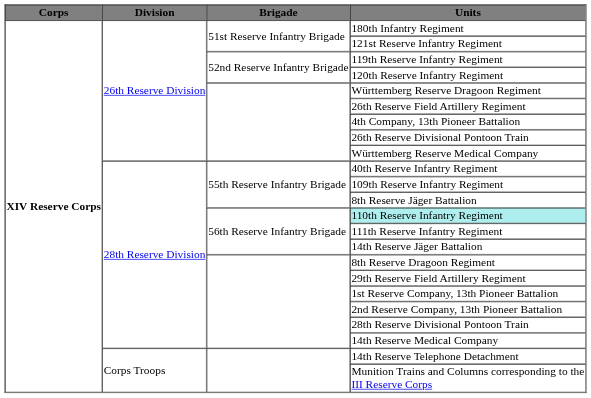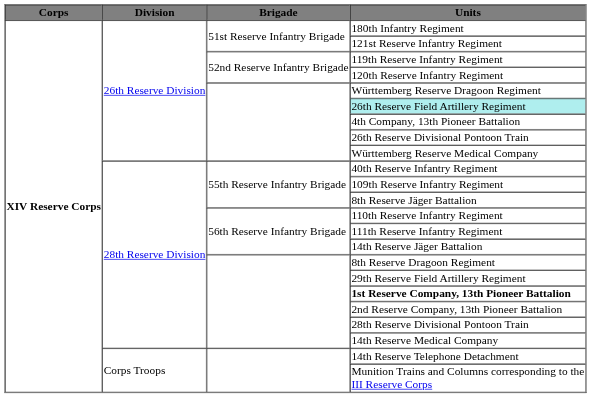(439, 106) no background -> (439, 106) paleturquoise background
(427, 215) paleturquoise background -> (427, 215) no background
(455, 293) normal -> (461, 293) bold
